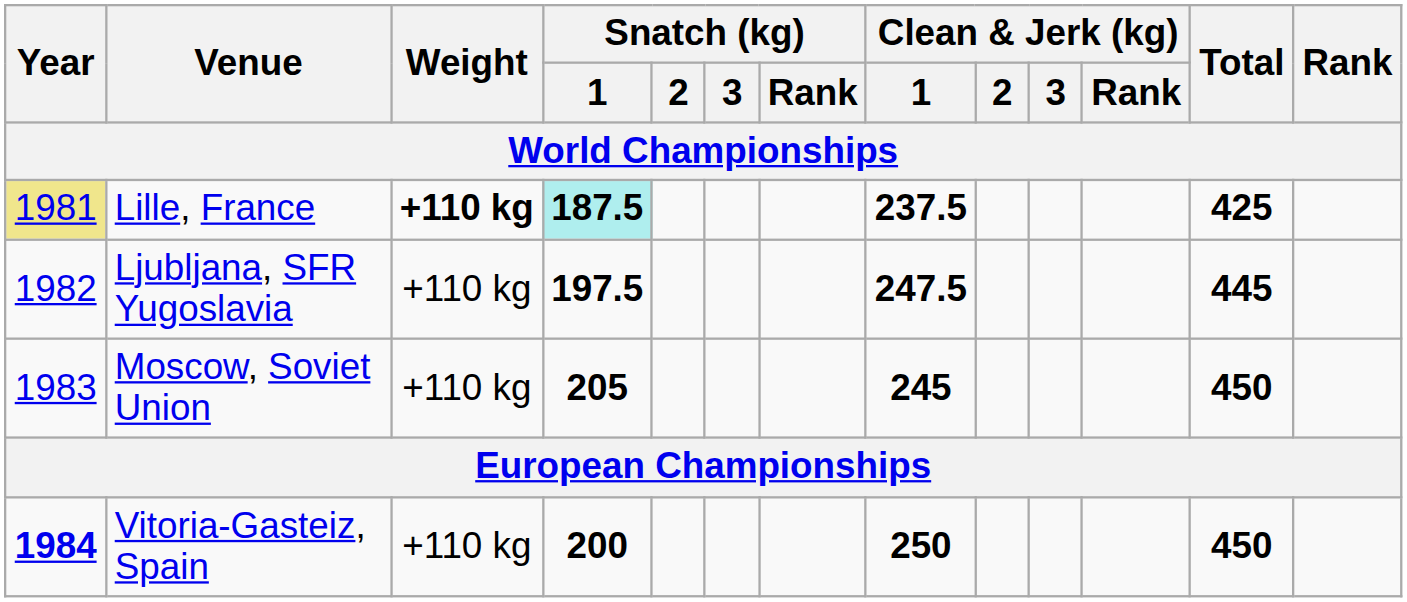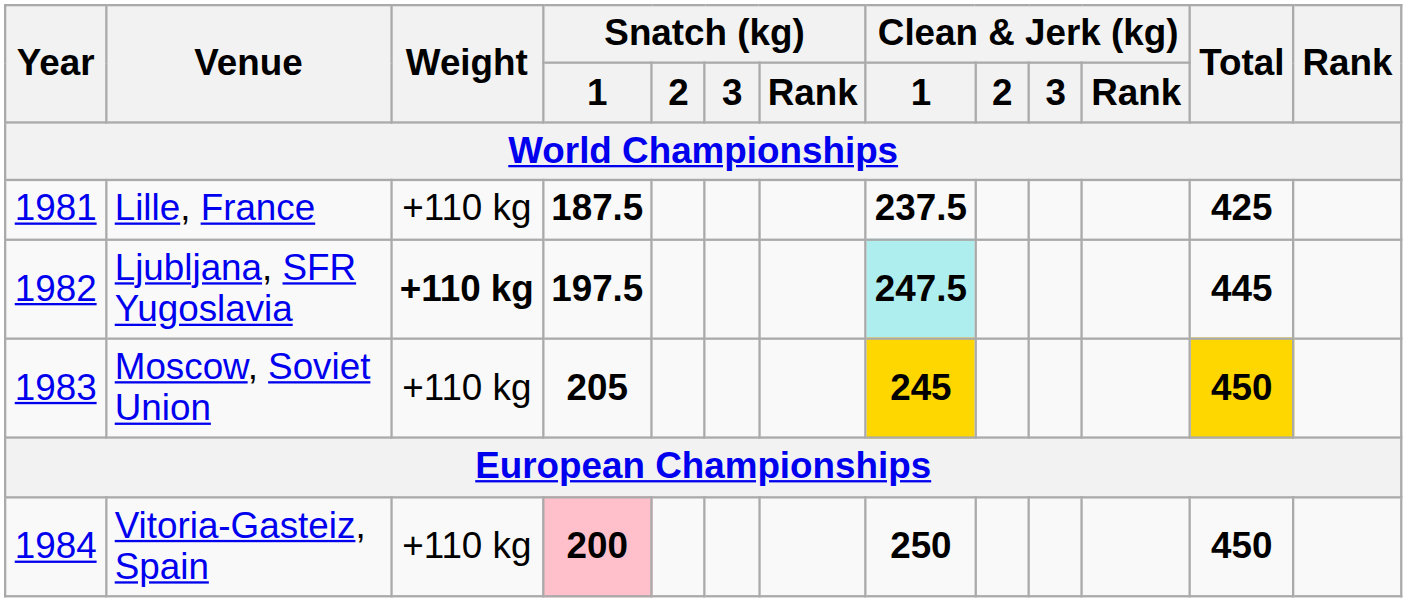(56, 208) khaki background -> (56, 208) no background
(467, 208) bold -> (467, 208) normal
(597, 208) paleturquoise background -> (597, 208) no background
(467, 287) normal -> (467, 287) bold
(921, 287) no background -> (921, 287) paleturquoise background
(921, 387) no background -> (921, 387) gold background
(1242, 387) no background -> (1242, 387) gold background
(56, 545) bold -> (56, 545) normal
(597, 545) no background -> (597, 545) pink background
